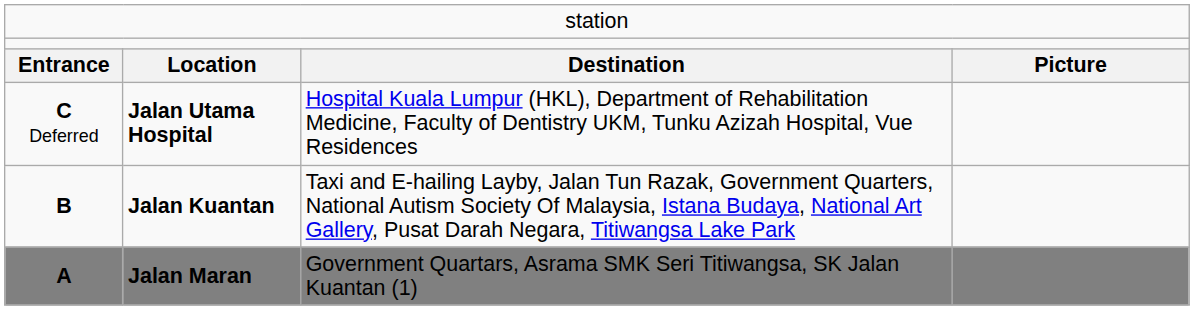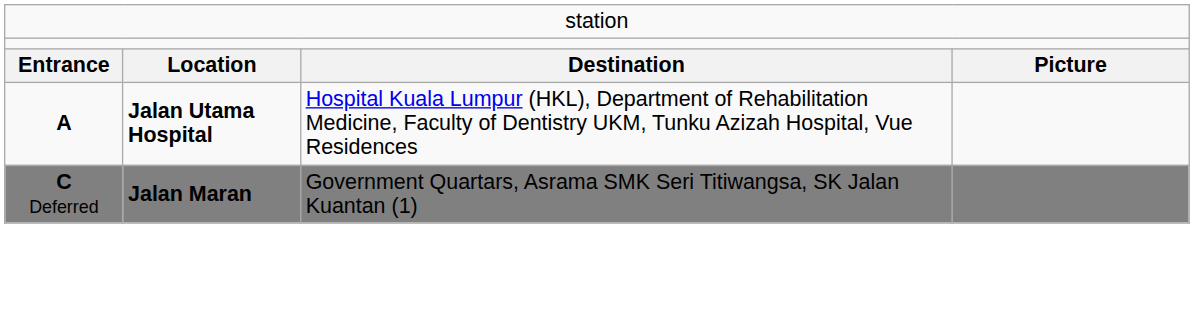(64, 123) C Deferred -> (64, 123) A
- row: (201, 205)
(64, 275) A -> (64, 193) C Deferred
